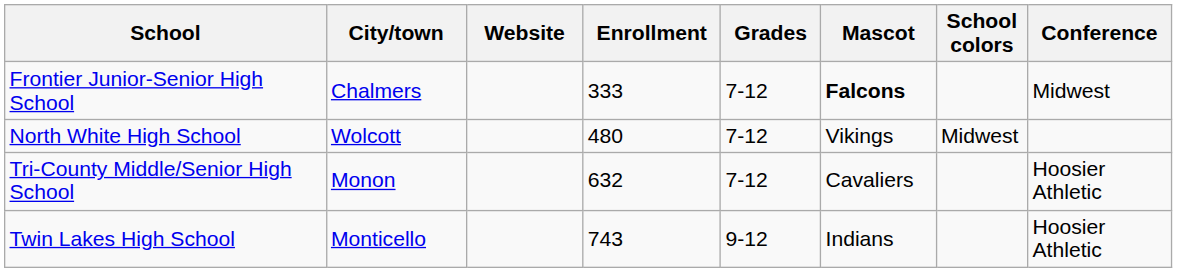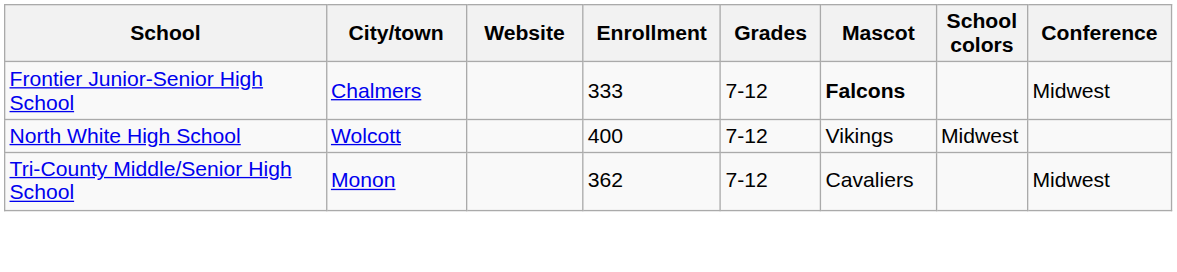(605, 135) 480 -> (605, 135) 400
(605, 181) 632 -> (605, 181) 362
(1069, 181) Hoosier Athletic -> (1071, 181) Midwest
- row: (122, 238)
